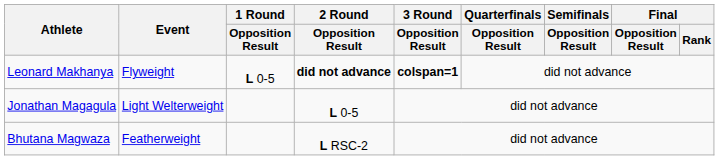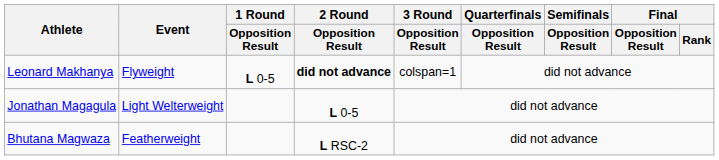(428, 72) bold -> (428, 72) normal
